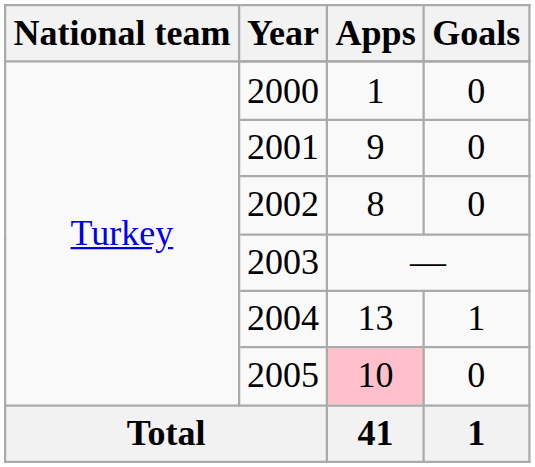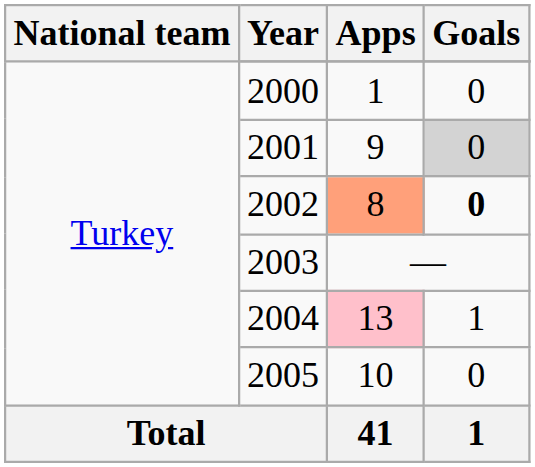(476, 147) no background -> (476, 147) lightgrey background
(376, 204) no background -> (376, 204) lightsalmon background
(476, 204) normal -> (476, 204) bold
(376, 318) no background -> (376, 318) pink background
(376, 375) pink background -> (376, 375) no background
